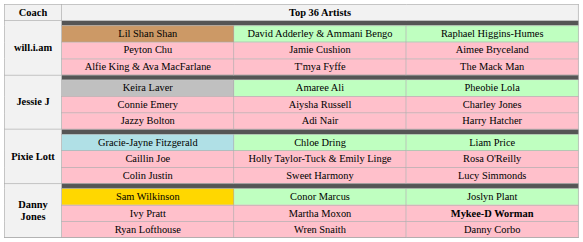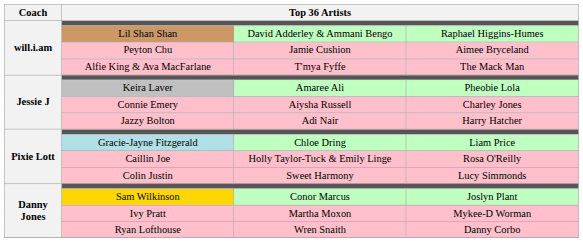(492, 213) bold -> (492, 213) normal
